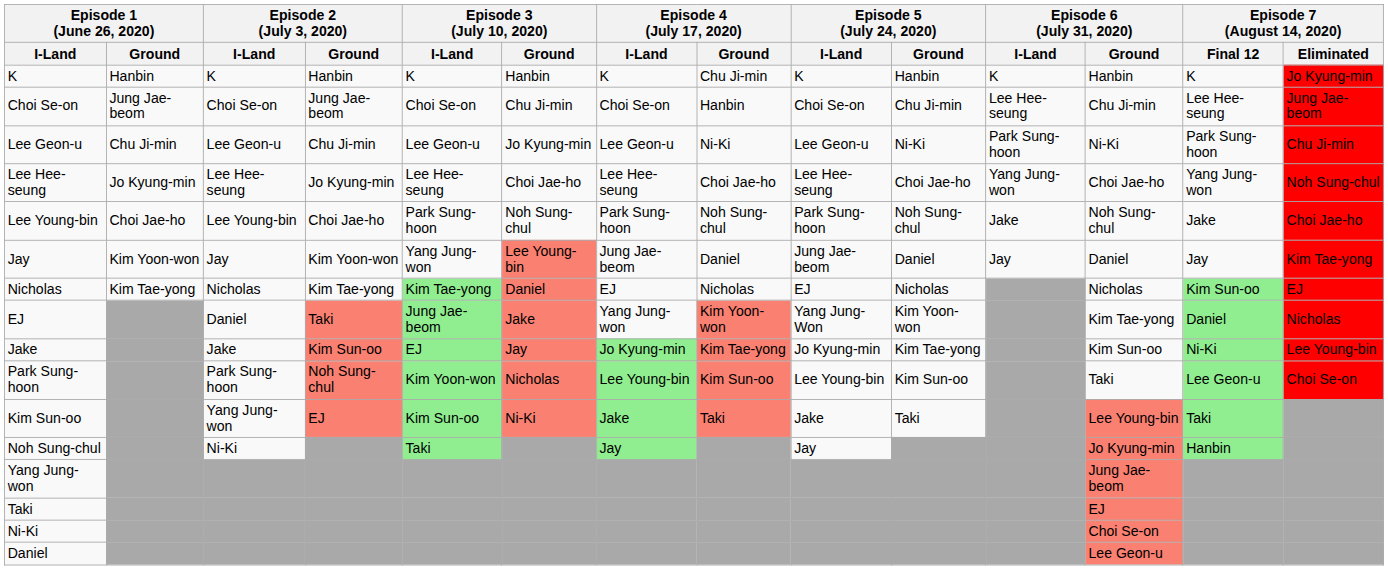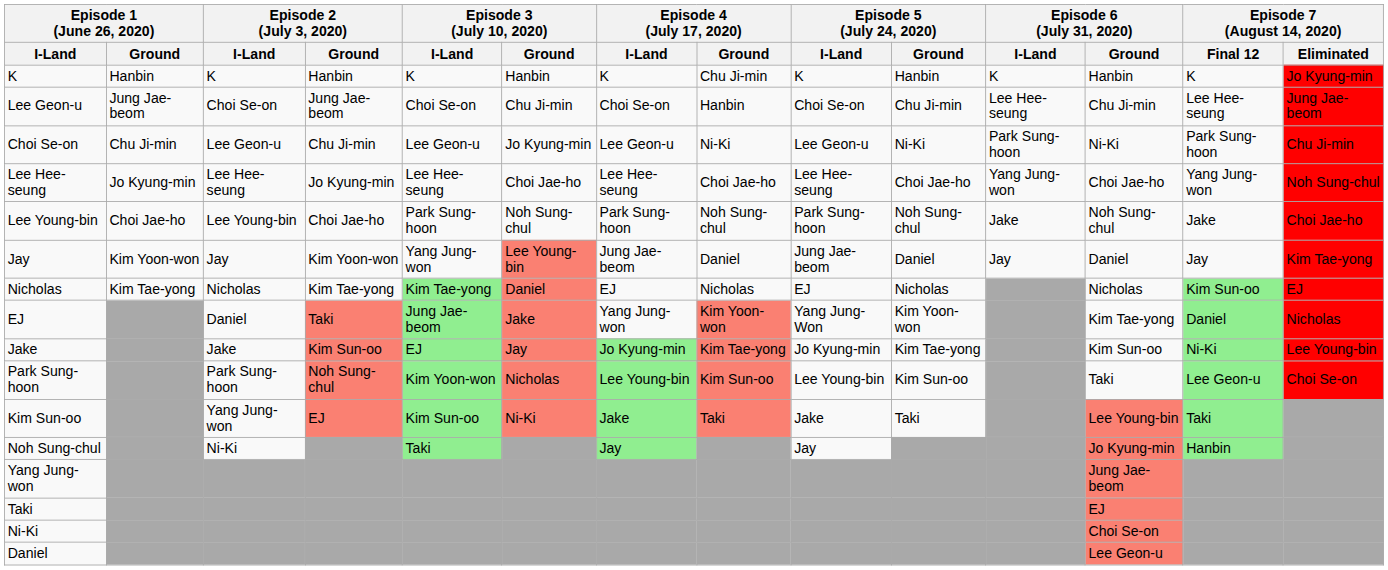(43, 106) Choi Se-on -> (45, 106) Lee Geon-u
(45, 144) Lee Geon-u -> (43, 144) Choi Se-on
